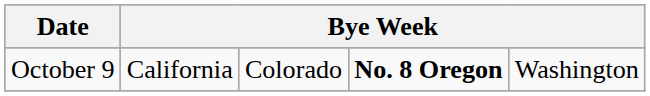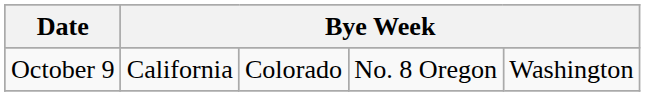(428, 69) bold -> (426, 69) normal
